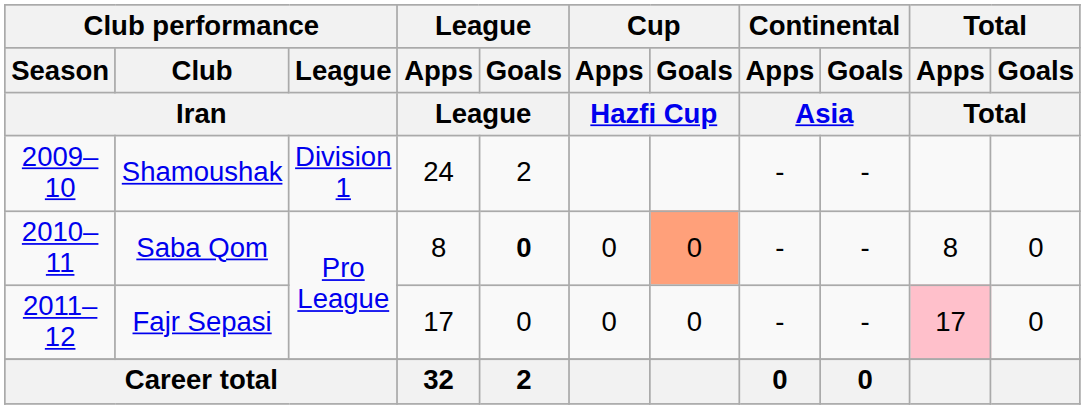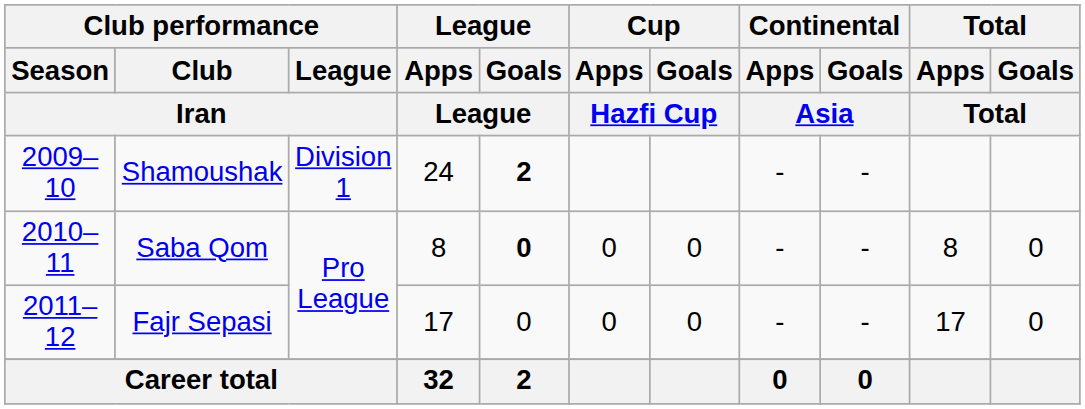(524, 172) normal -> (524, 172) bold
(695, 247) lightsalmon background -> (695, 247) no background
(950, 321) pink background -> (950, 321) no background
